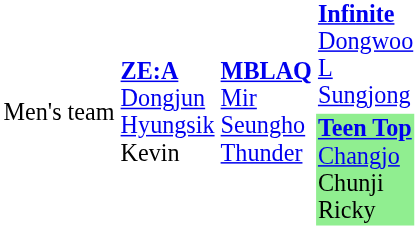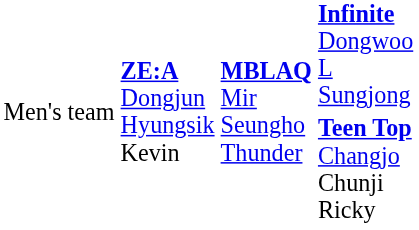(365, 169) lightgreen background -> (365, 169) no background
